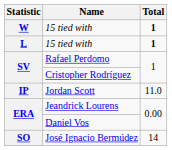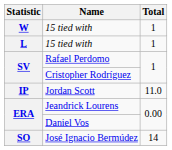(153, 28) bold -> (153, 28) normal
(153, 43) bold -> (153, 43) normal
